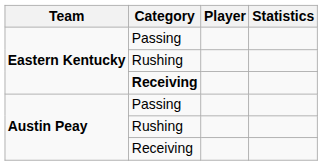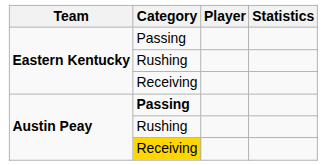(165, 82) bold -> (167, 82) normal
(157, 104) normal -> (163, 104) bold
(162, 148) no background -> (167, 148) gold background
